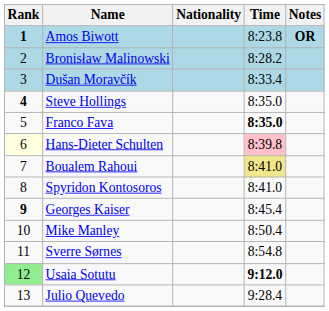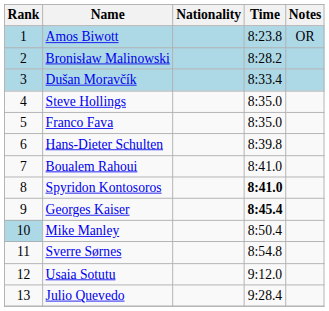(23, 36) bold -> (23, 36) normal
(305, 36) bold -> (305, 36) normal
(23, 101) bold -> (23, 101) normal
(265, 123) bold -> (265, 123) normal
(23, 144) lightyellow background -> (23, 144) no background
(265, 144) pink background -> (265, 144) no background
(265, 166) khaki background -> (265, 166) no background
(265, 187) normal -> (265, 187) bold
(23, 209) bold -> (23, 209) normal
(265, 209) normal -> (265, 209) bold
(23, 230) no background -> (23, 230) lightblue background
(23, 274) lightgreen background -> (23, 274) no background
(265, 274) bold -> (265, 274) normal
